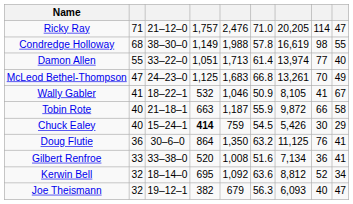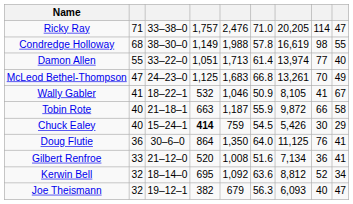(168, 28) 21–12–0 -> (168, 28) 33–38–0
(263, 142) 63.2 -> (263, 142) 64.0
(168, 158) 33–38–0 -> (168, 158) 21–12–0
